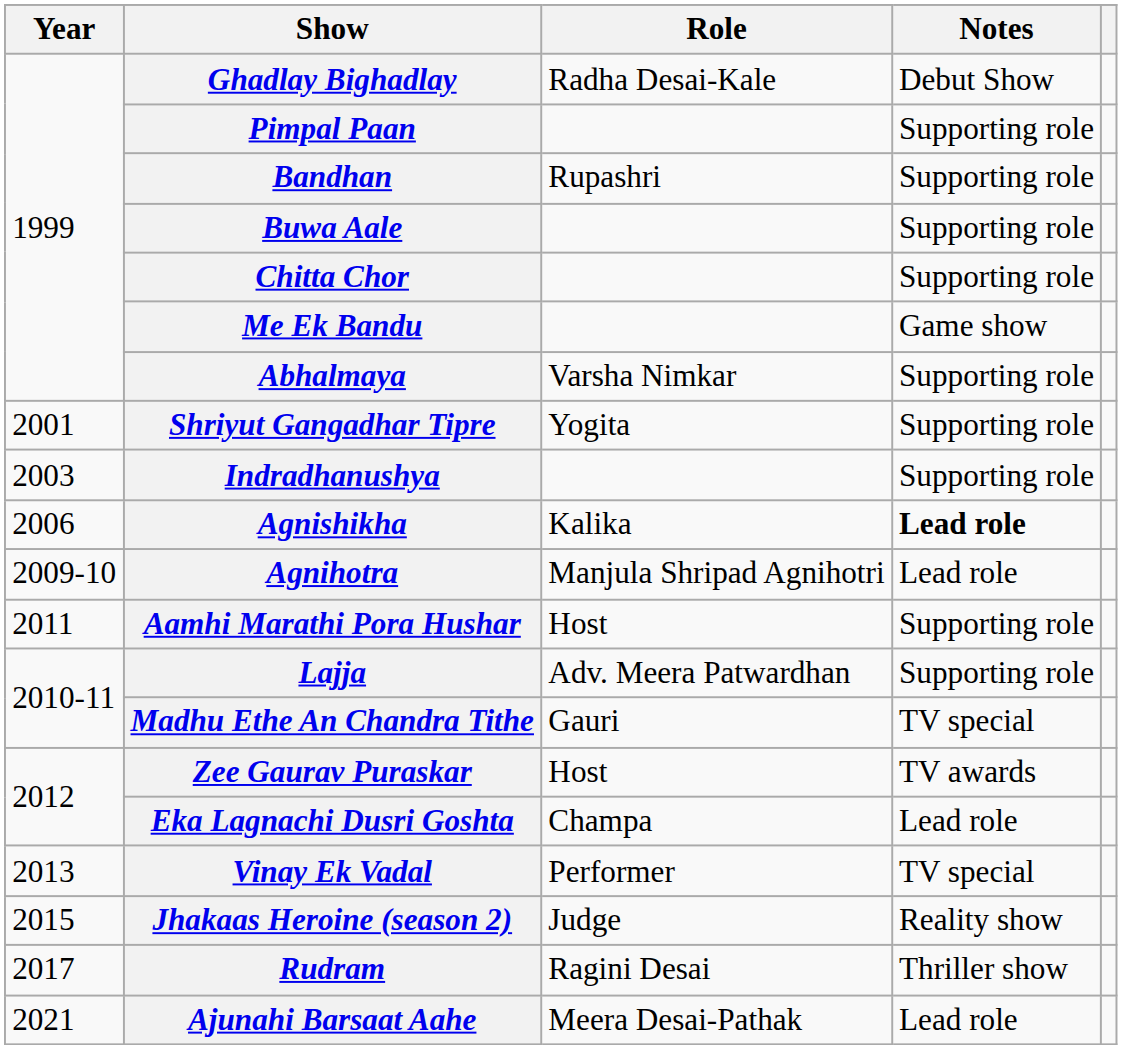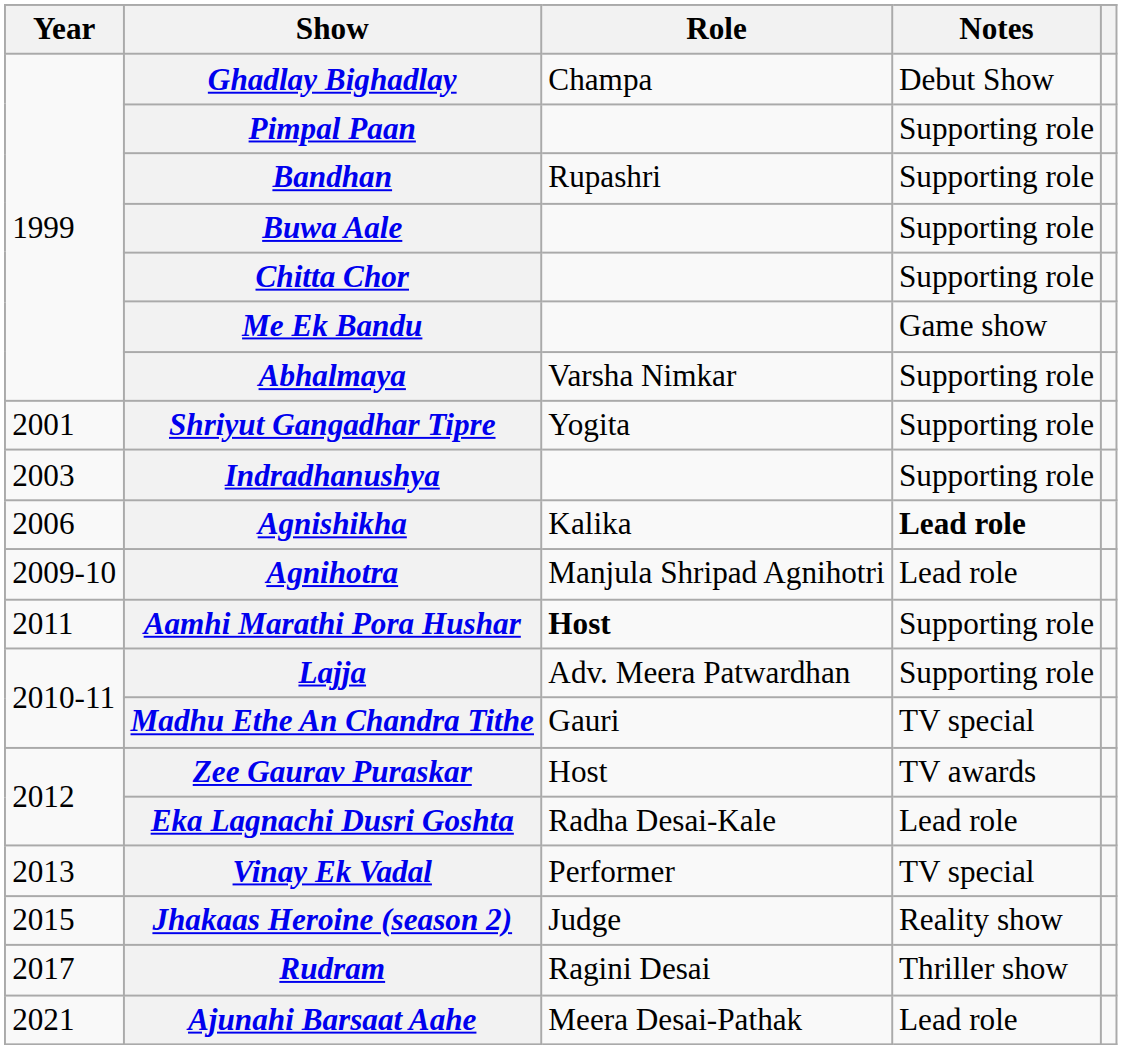(662, 78) Radha Desai-Kale -> (600, 78) Champa
(578, 623) normal -> (580, 623) bold
(600, 820) Champa -> (662, 820) Radha Desai-Kale
